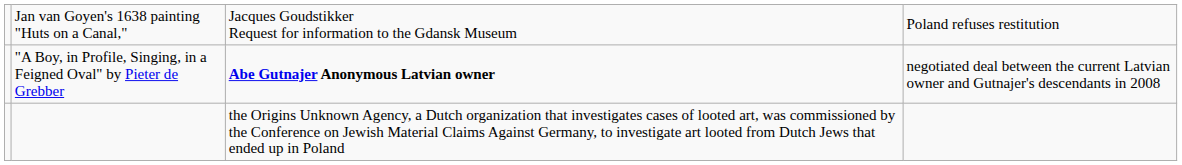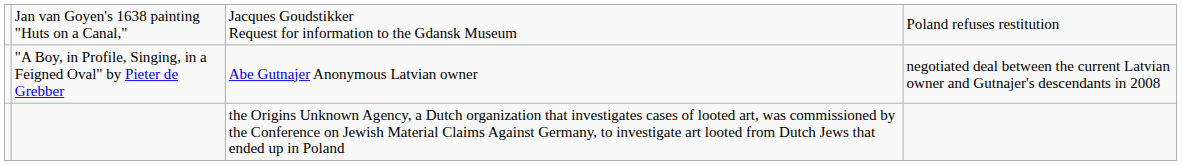(362, 74) bold -> (353, 74) normal
